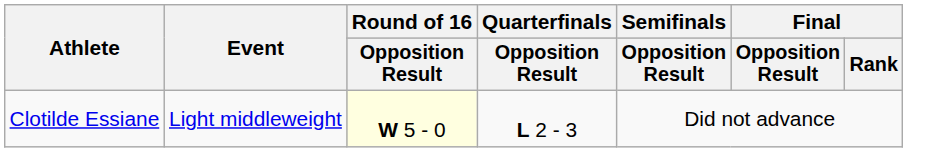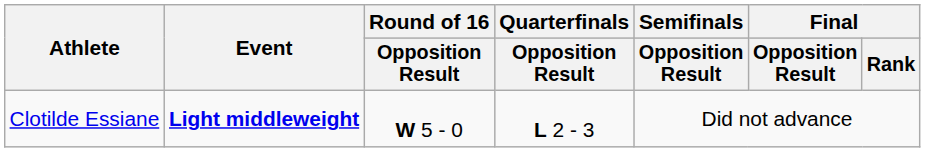(255, 119) normal -> (264, 119) bold
(412, 131) lightyellow background -> (429, 131) no background
